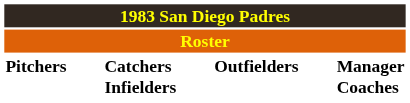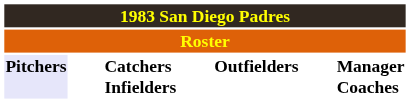(36, 66) no background -> (36, 66) lavender background
